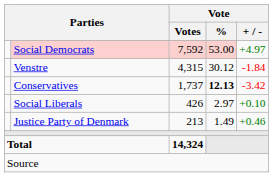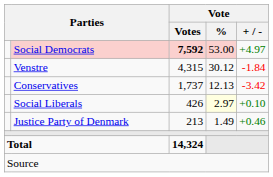(190, 49) normal -> (190, 49) bold
(221, 85) bold -> (221, 85) normal
(224, 103) no background -> (224, 103) lightyellow background
